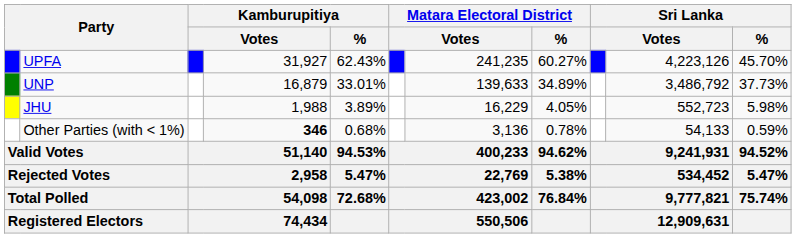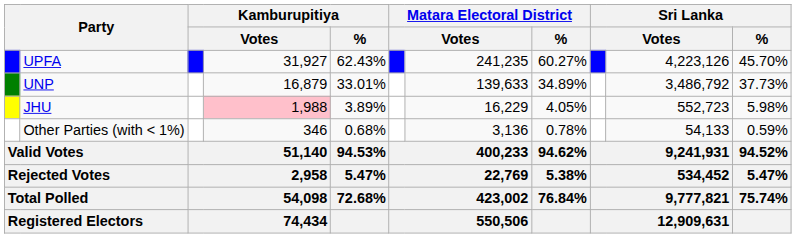(309, 107) no background -> (309, 107) pink background
(315, 130) bold -> (315, 130) normal
